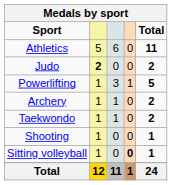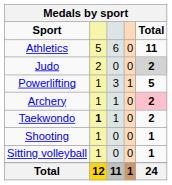(98, 66) bold -> (98, 66) normal
(151, 66) no background -> (151, 66) lightgrey background
(151, 101) no background -> (151, 101) pink background
(98, 118) normal -> (98, 118) bold
(130, 153) bold -> (130, 153) normal
